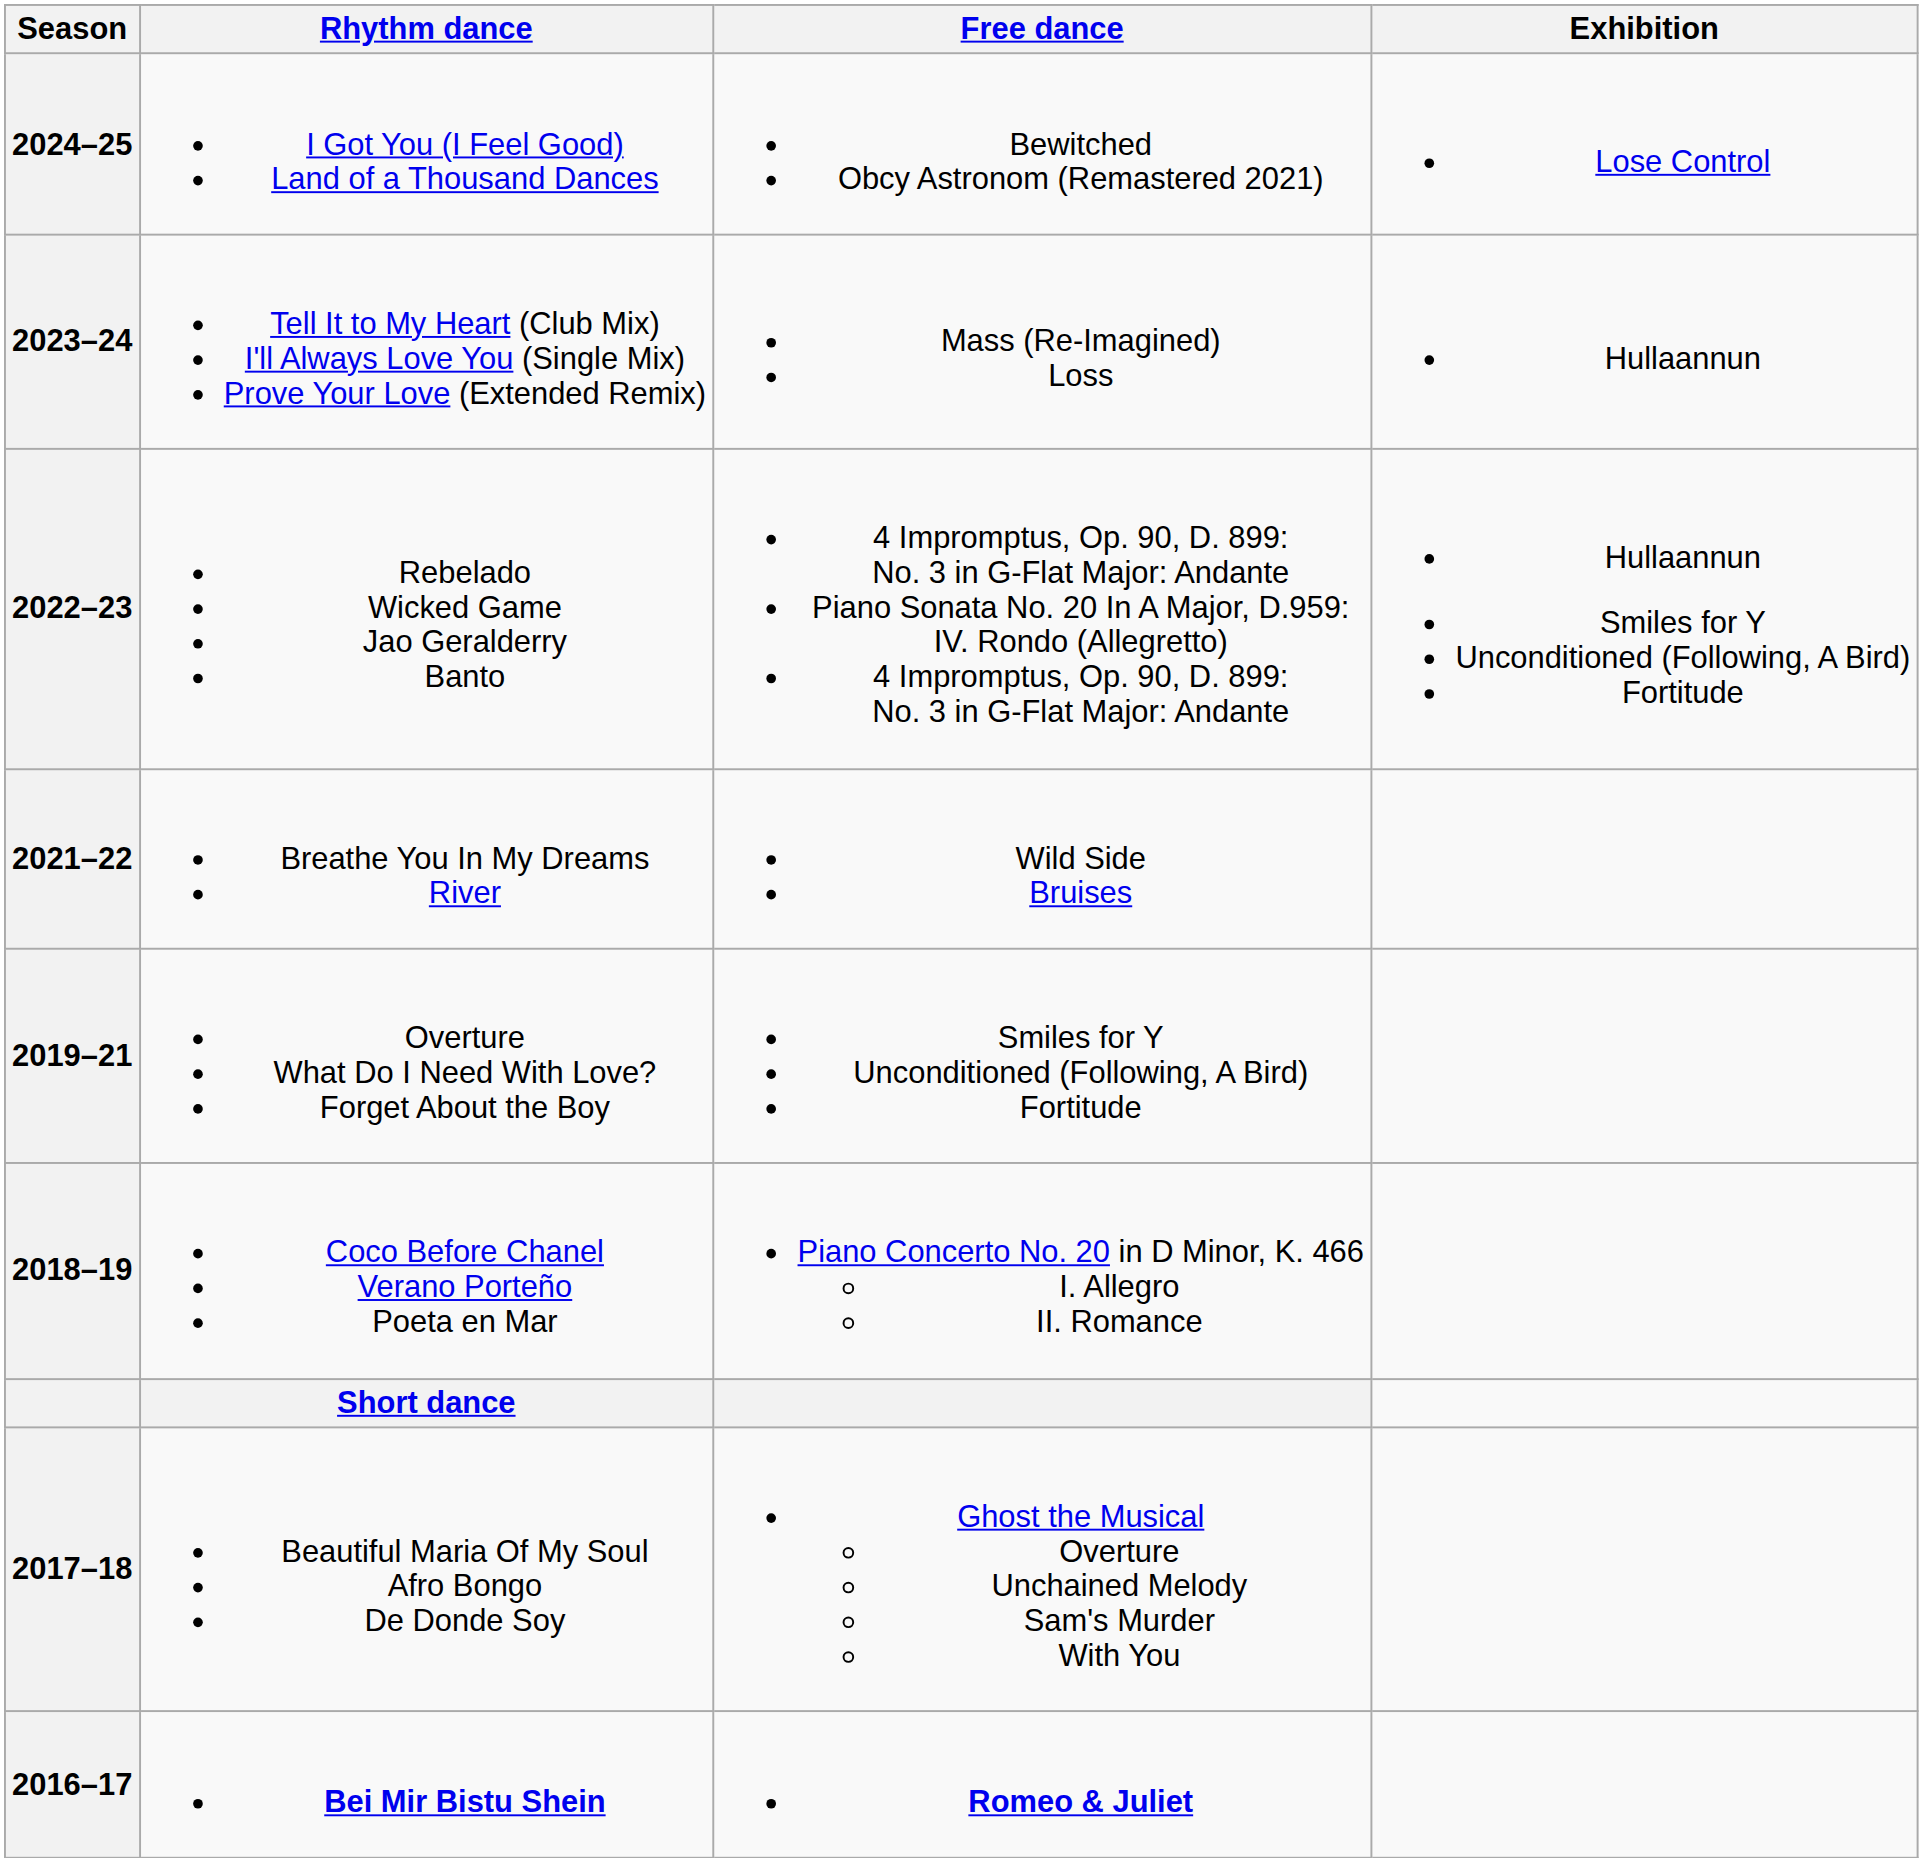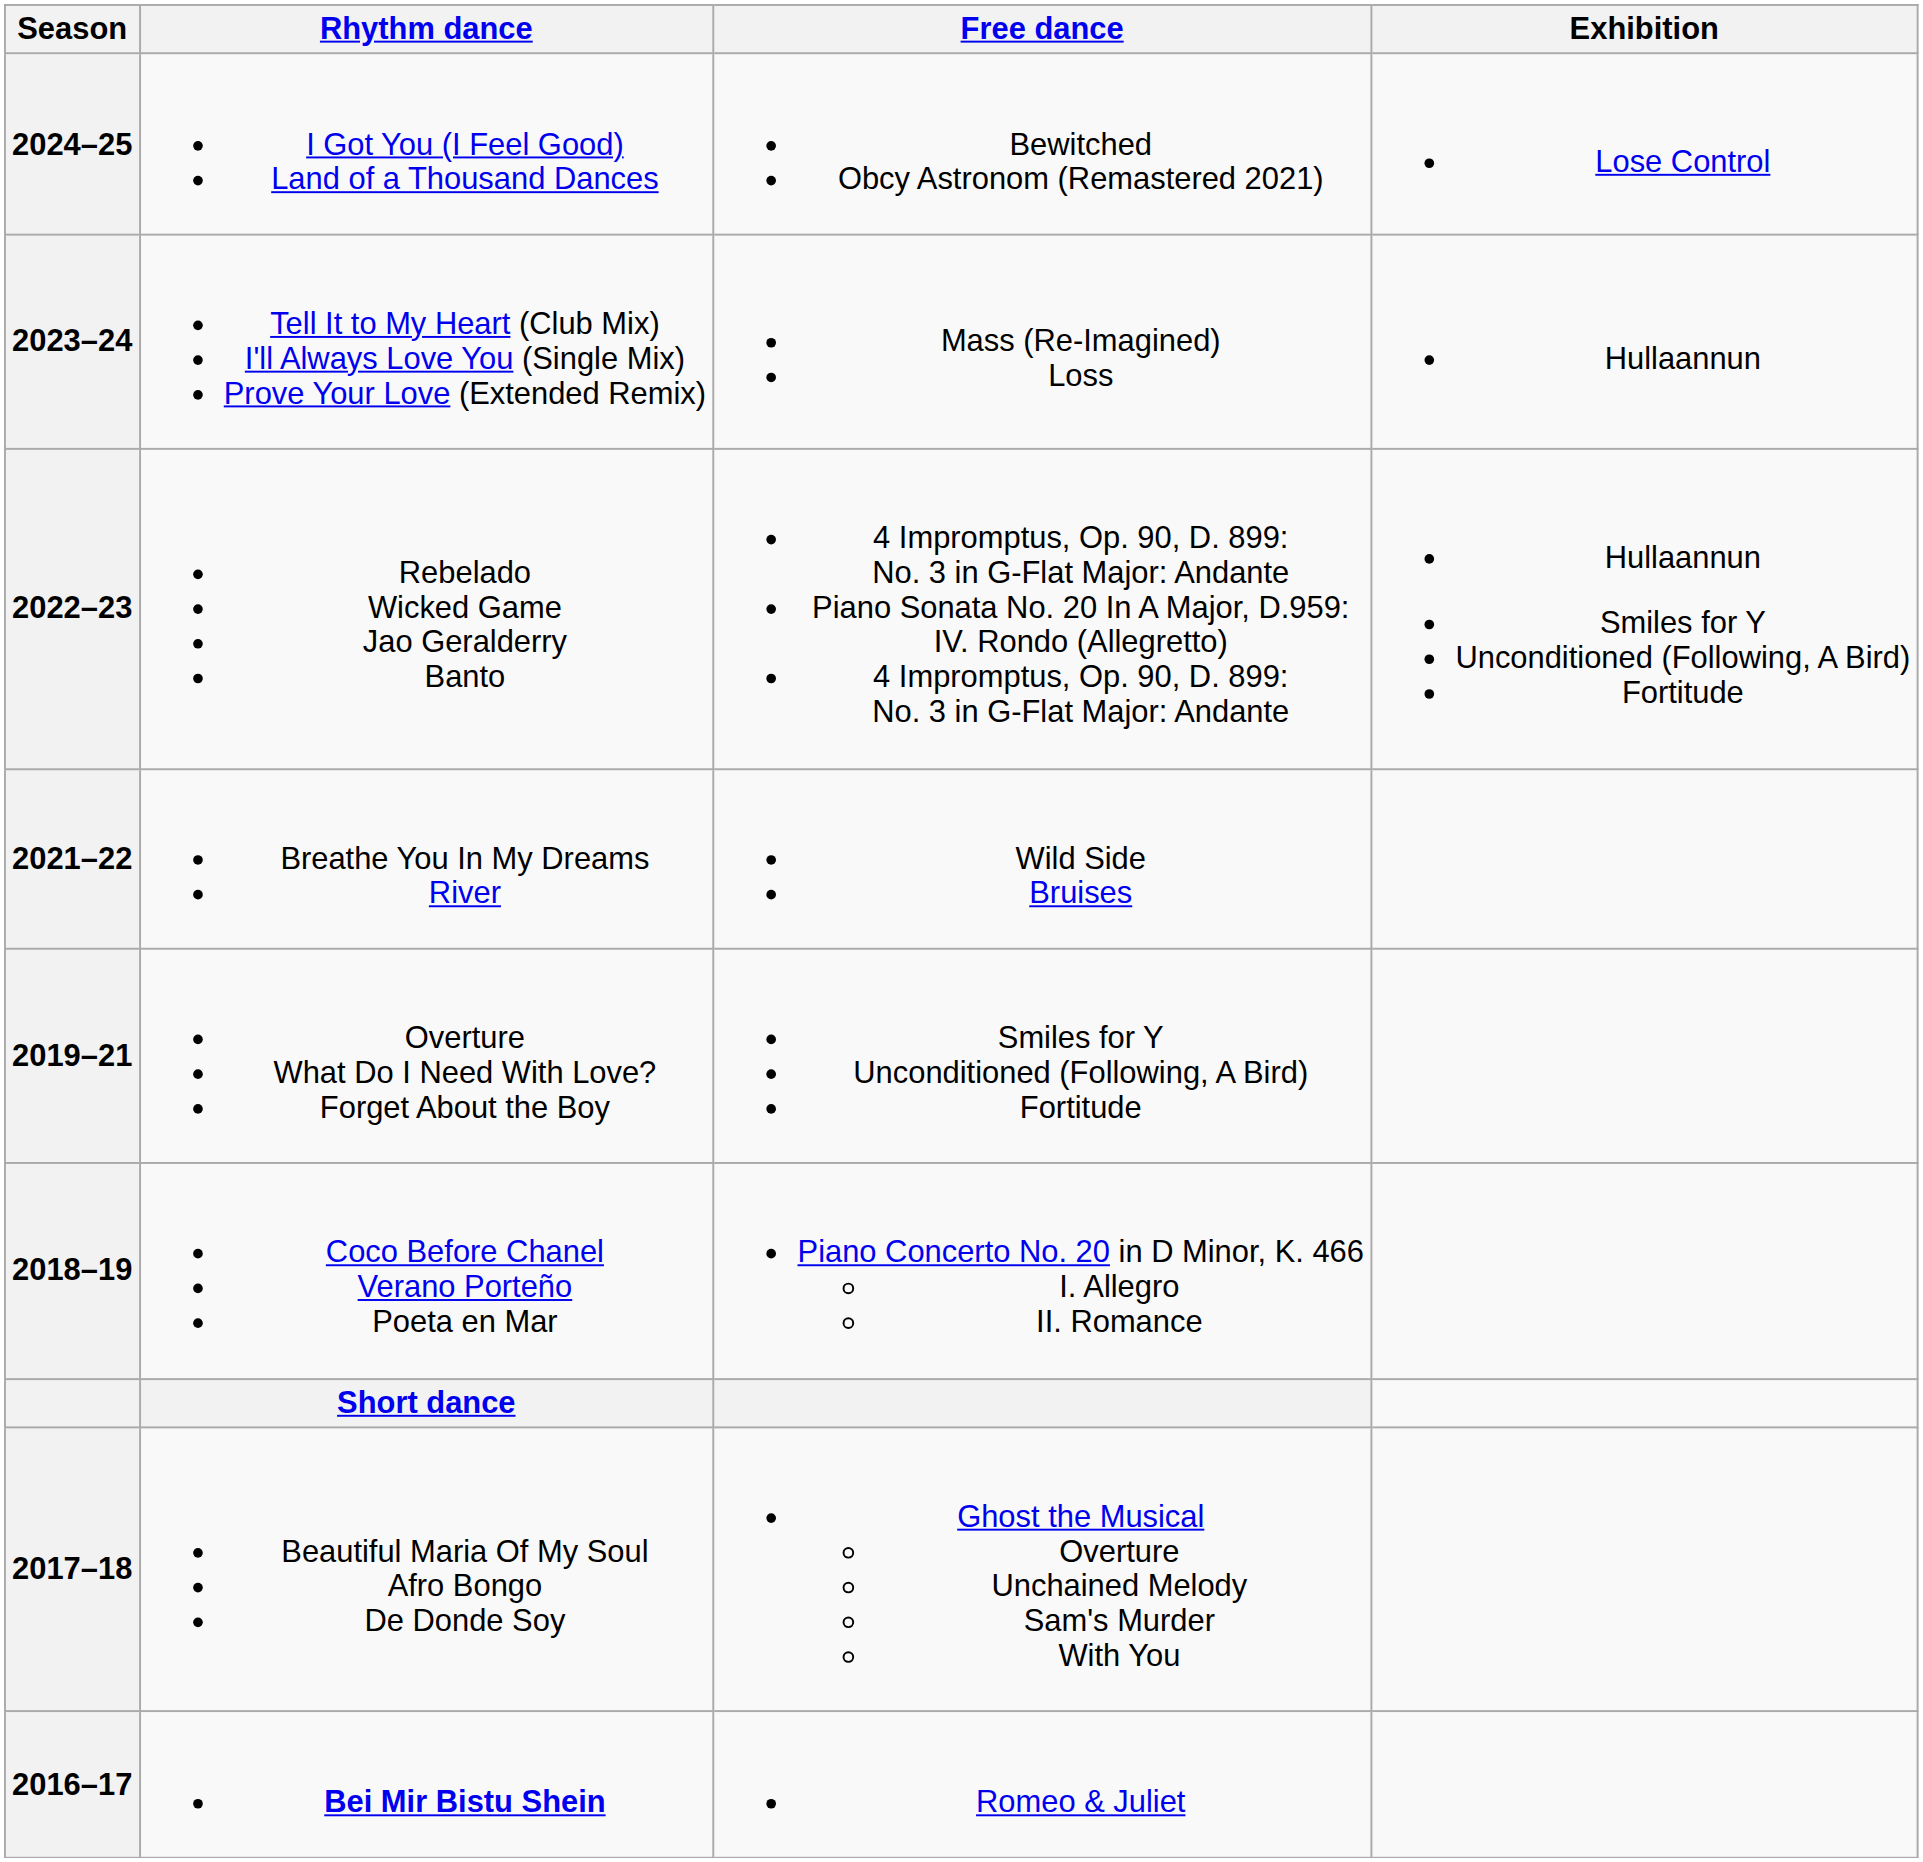(1042, 1802) bold -> (1042, 1802) normal
